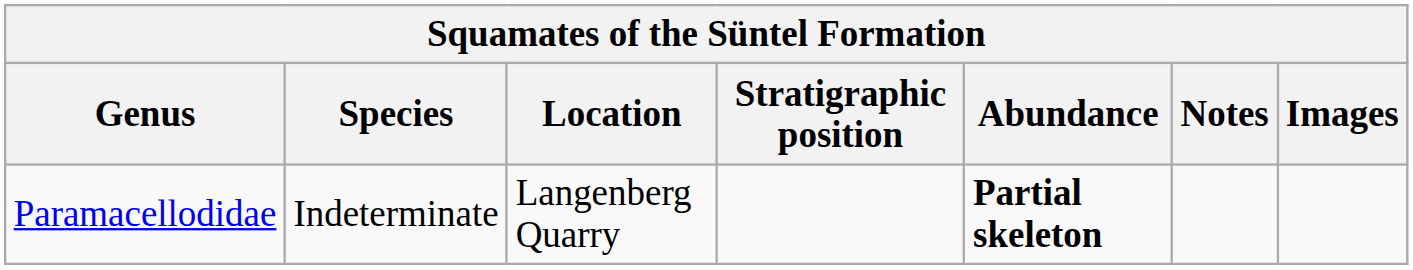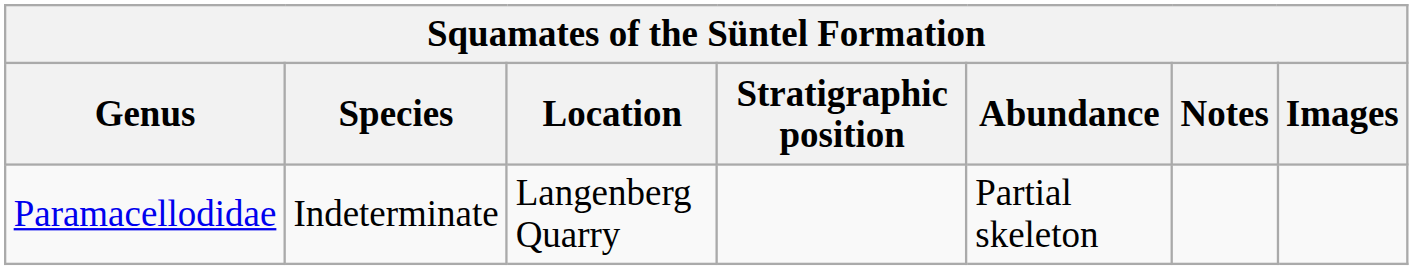(1038, 213) bold -> (1037, 213) normal
